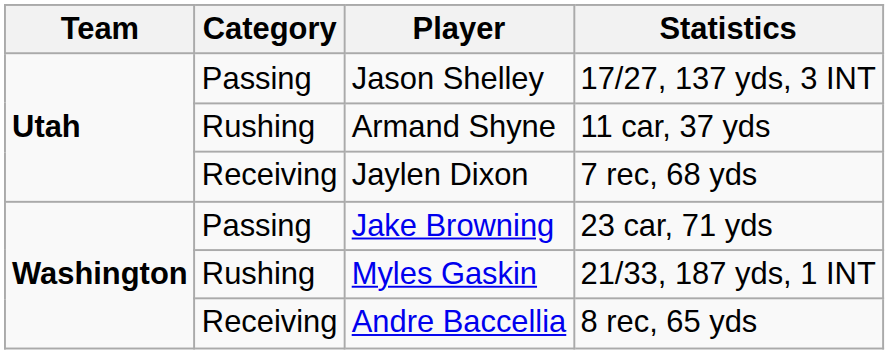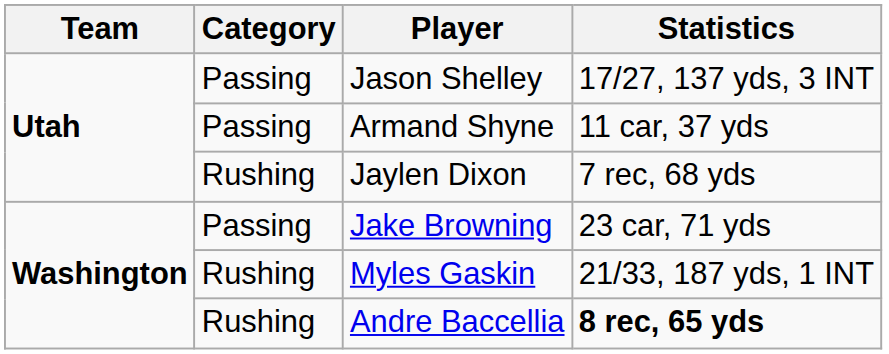(259, 126) Rushing -> (257, 126) Passing
(270, 175) Receiving -> (259, 175) Rushing
(270, 322) Receiving -> (259, 322) Rushing
(669, 322) normal -> (671, 322) bold
